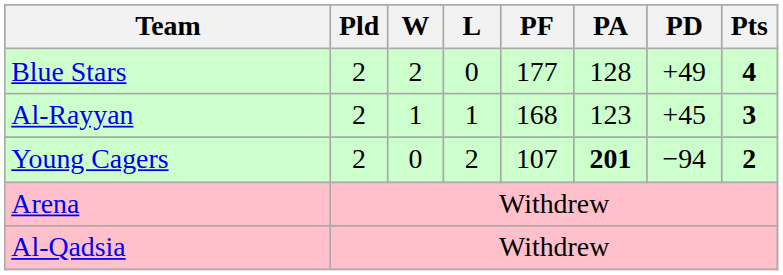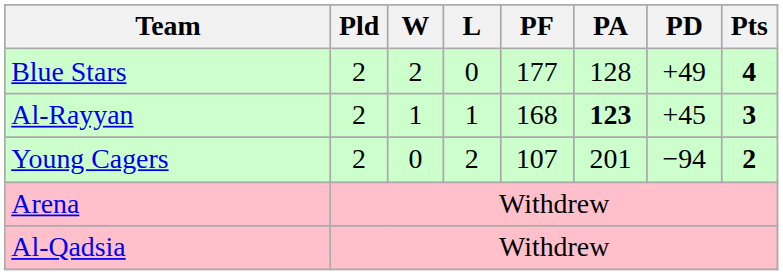(610, 114) normal -> (610, 114) bold
(610, 159) bold -> (610, 159) normal
